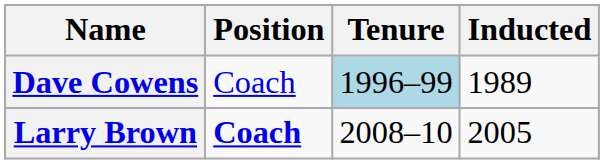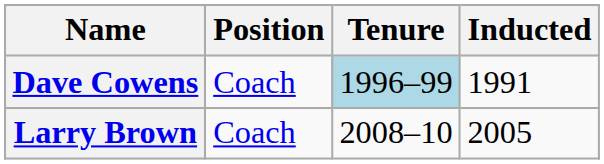(500, 81) 1989 -> (500, 81) 1991
(257, 132) bold -> (254, 132) normal
